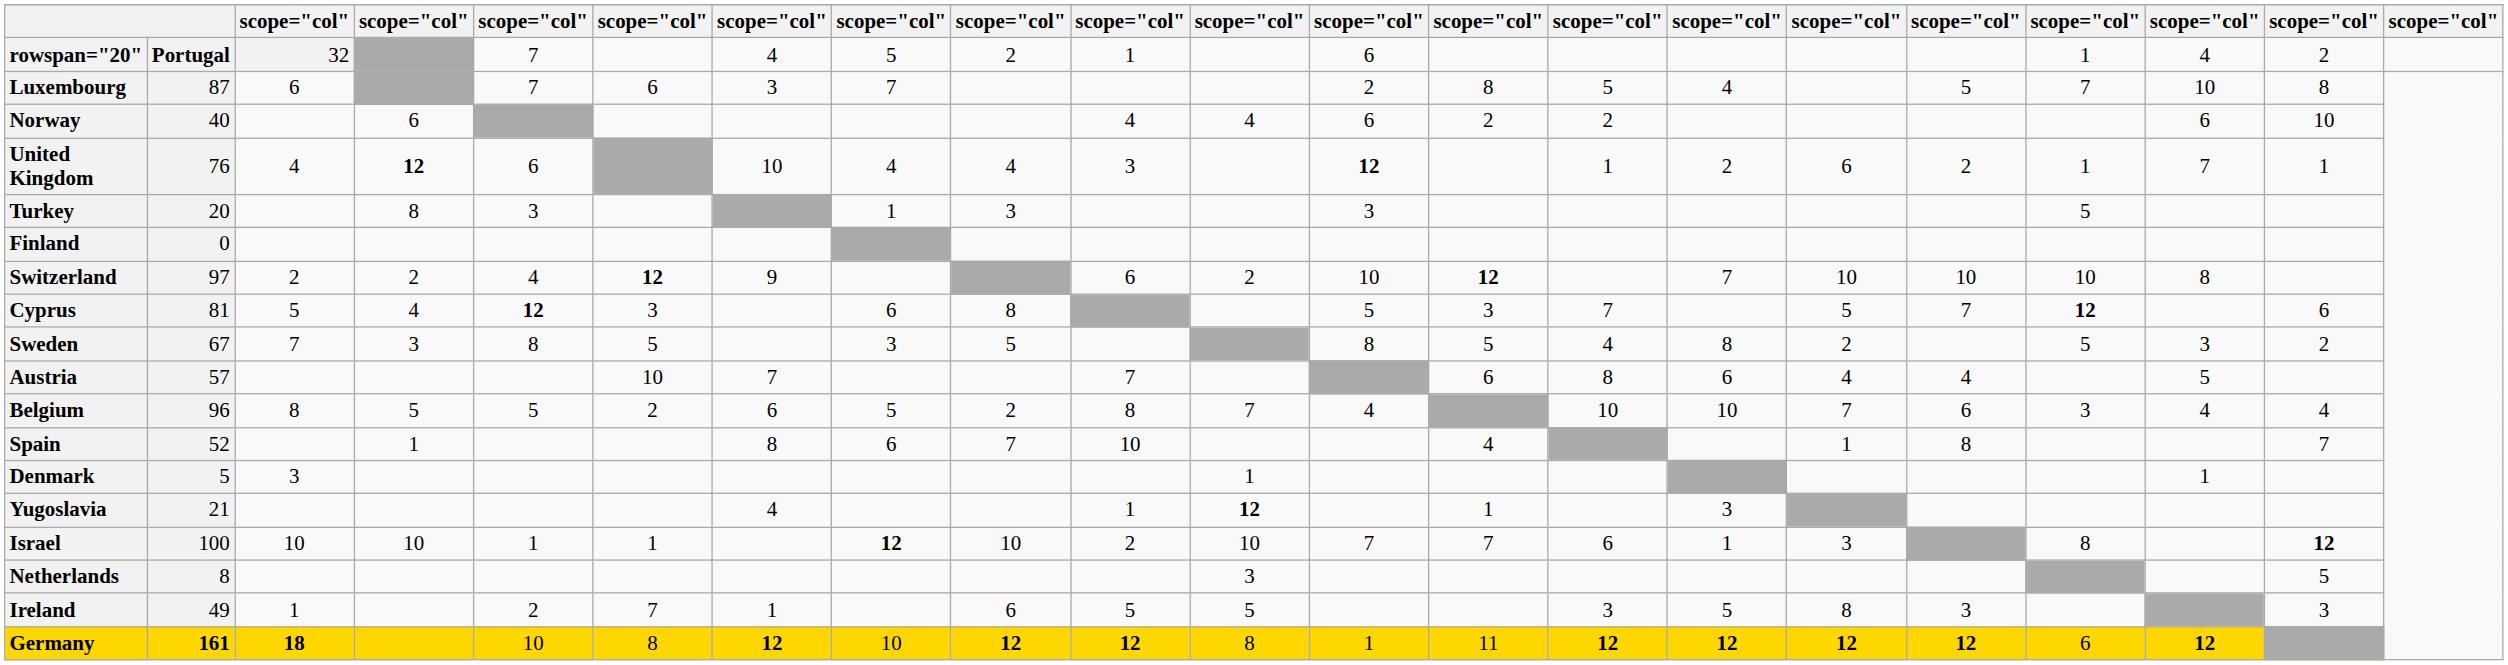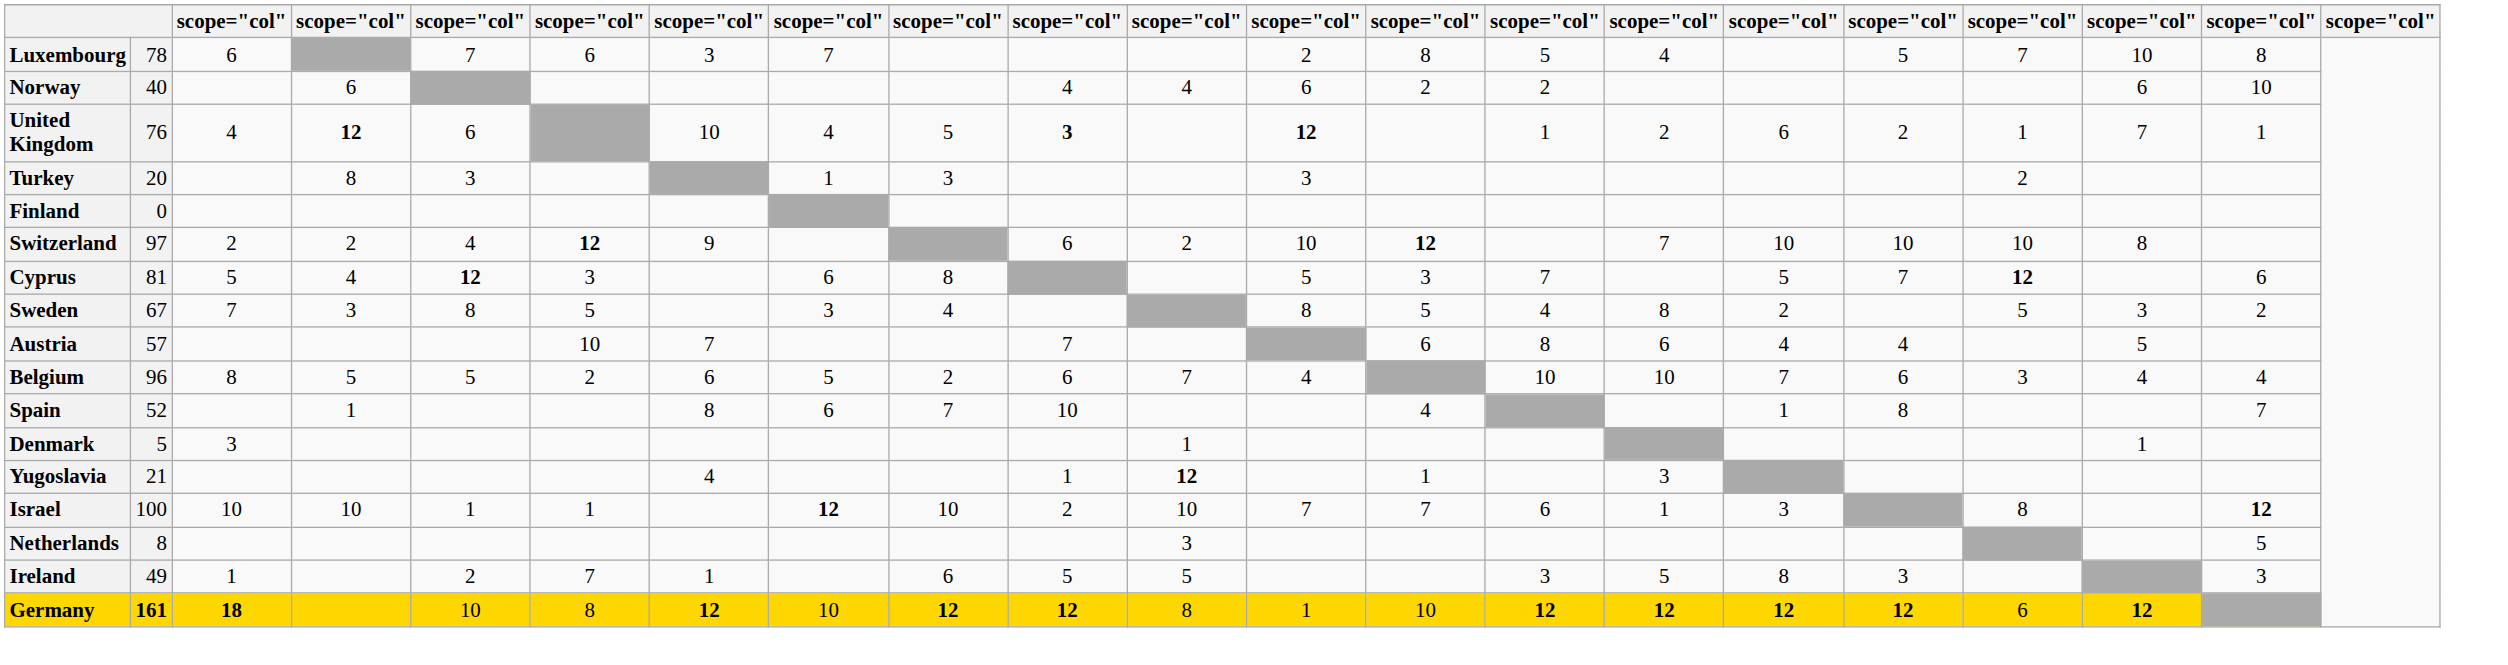- row: (76, 54)
(219, 87) 87 -> (157, 54) 78
(1011, 165) 4 -> (948, 132) 5
(1130, 165) normal -> (1067, 132) bold
(2085, 210) 5 -> (2022, 177) 2
(1011, 343) 5 -> (948, 310) 4
(1130, 410) 8 -> (1067, 377) 6
(1488, 643) 11 -> (1426, 609) 10
